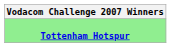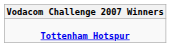(85, 36) lightgreen background -> (85, 36) no background
